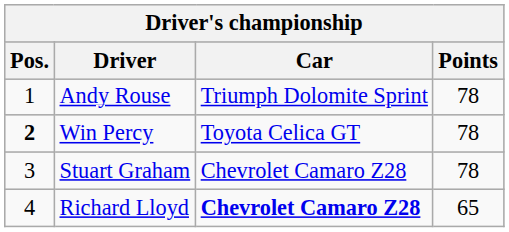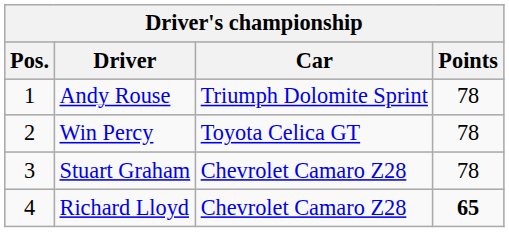(30, 133) bold -> (30, 133) normal
(311, 207) bold -> (304, 207) normal
(468, 207) normal -> (468, 207) bold
